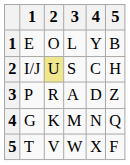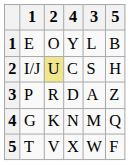columns swapped: (75, 17) <-> (96, 17)
